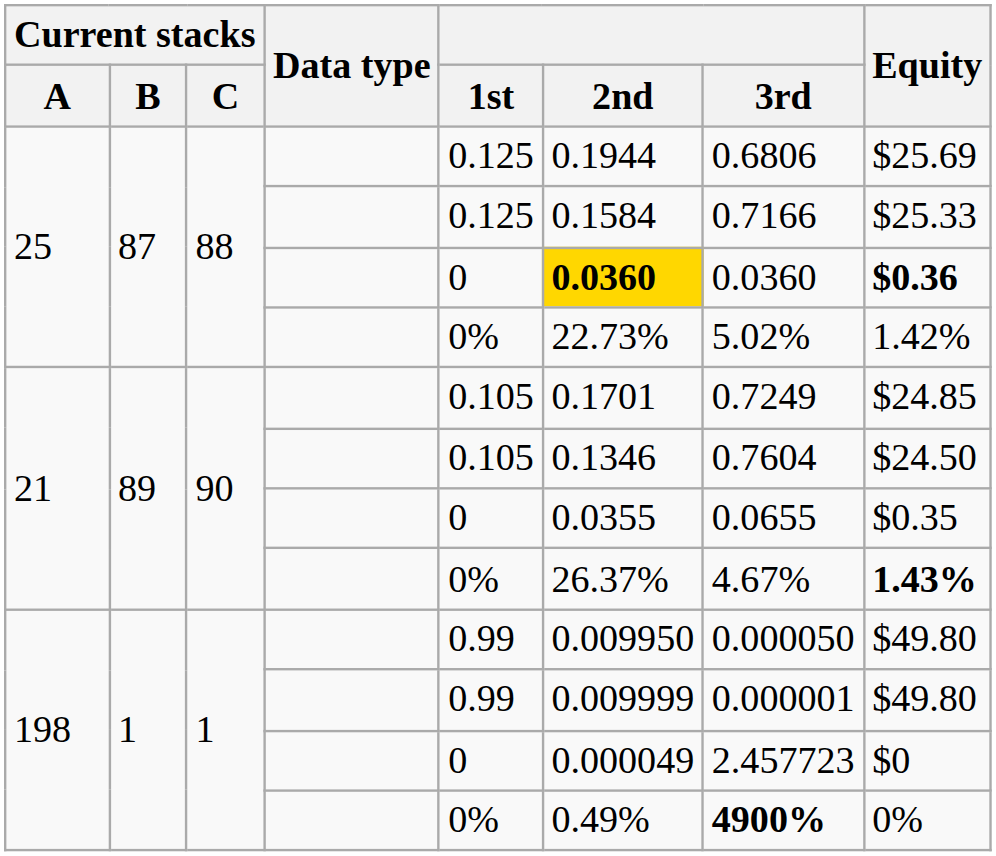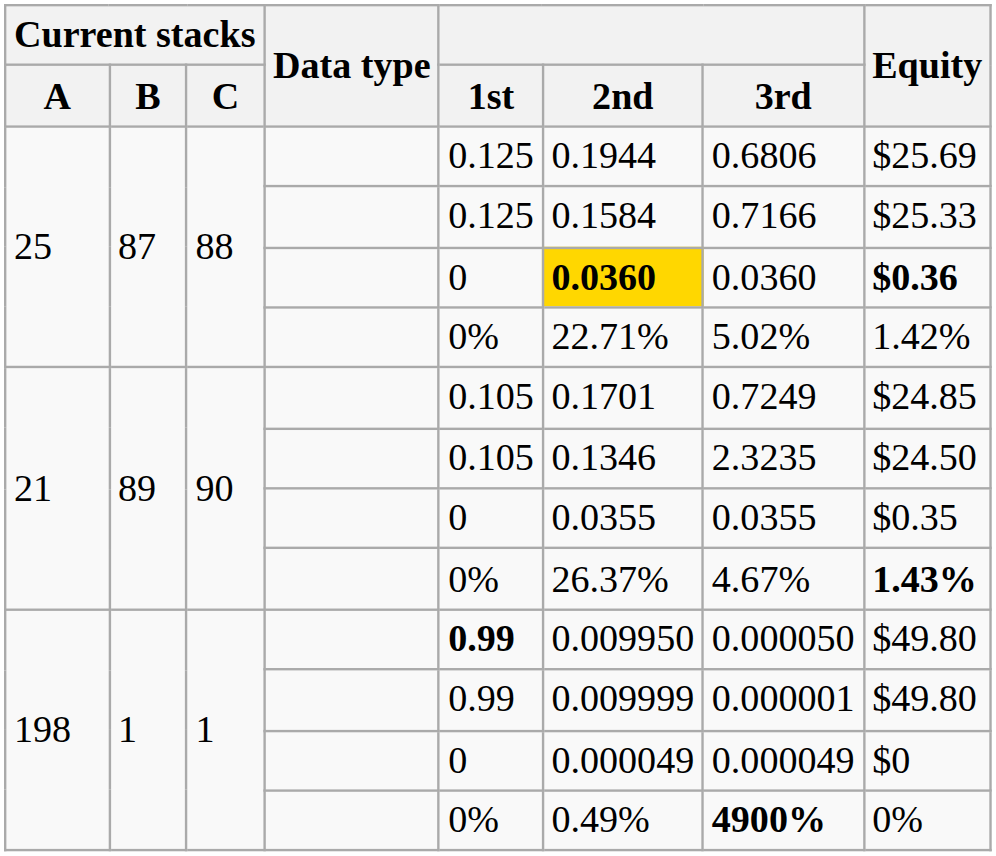(610, 336) 22.73% -> (610, 336) 22.71%
(764, 457) 0.7604 -> (764, 457) 2.3235
(764, 517) 0.0655 -> (764, 517) 0.0355
(482, 638) normal -> (482, 638) bold
(783, 759) 2.457723 -> (783, 759) 0.000049
